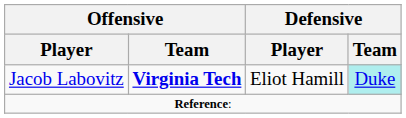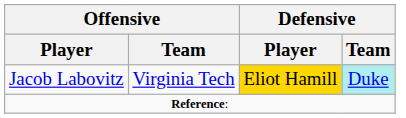(187, 79) bold -> (184, 79) normal
(297, 79) no background -> (290, 79) gold background
